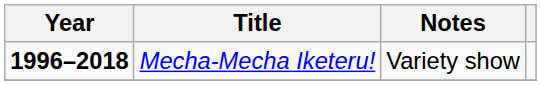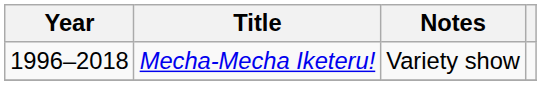(69, 60) bold -> (69, 60) normal
